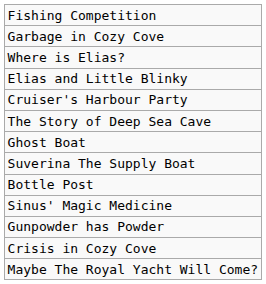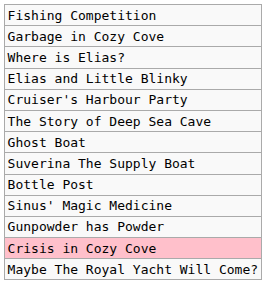(82, 248) no background -> (82, 248) pink background
